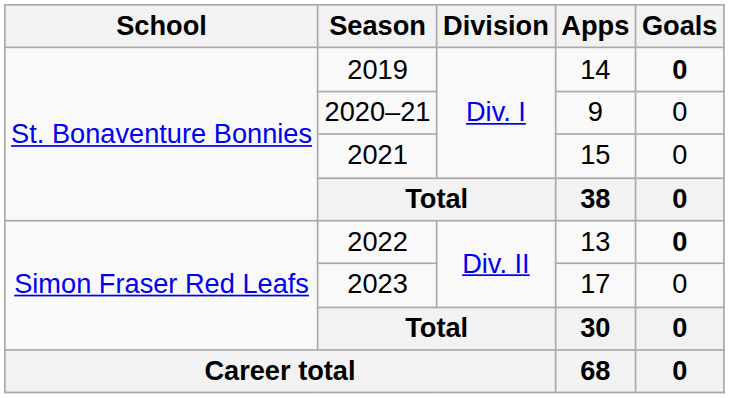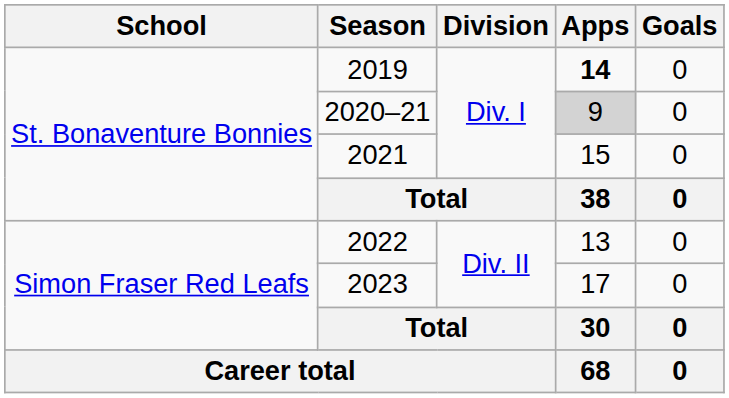(595, 69) normal -> (595, 69) bold
(680, 69) bold -> (680, 69) normal
(595, 112) no background -> (595, 112) lightgrey background
(680, 241) bold -> (680, 241) normal
